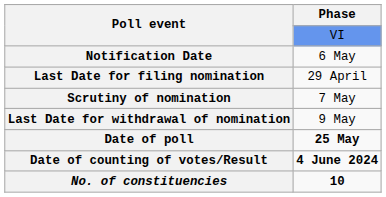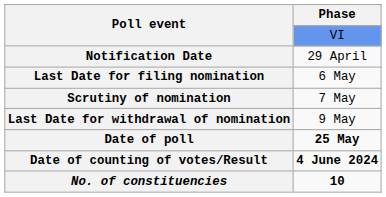(337, 57) 6 May -> (337, 57) 29 April
(337, 77) 29 April -> (337, 77) 6 May
